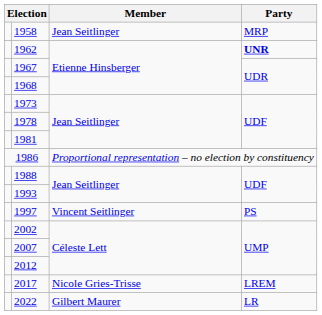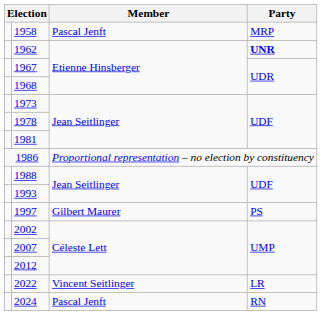(86, 31) Jean Seitlinger -> (79, 31) Pascal Jenft
(93, 211) Vincent Seitlinger -> (86, 211) Gilbert Maurer
- row: (25, 283)
(86, 301) Gilbert Maurer -> (93, 283) Vincent Seitlinger
+ row: (25, 301)
